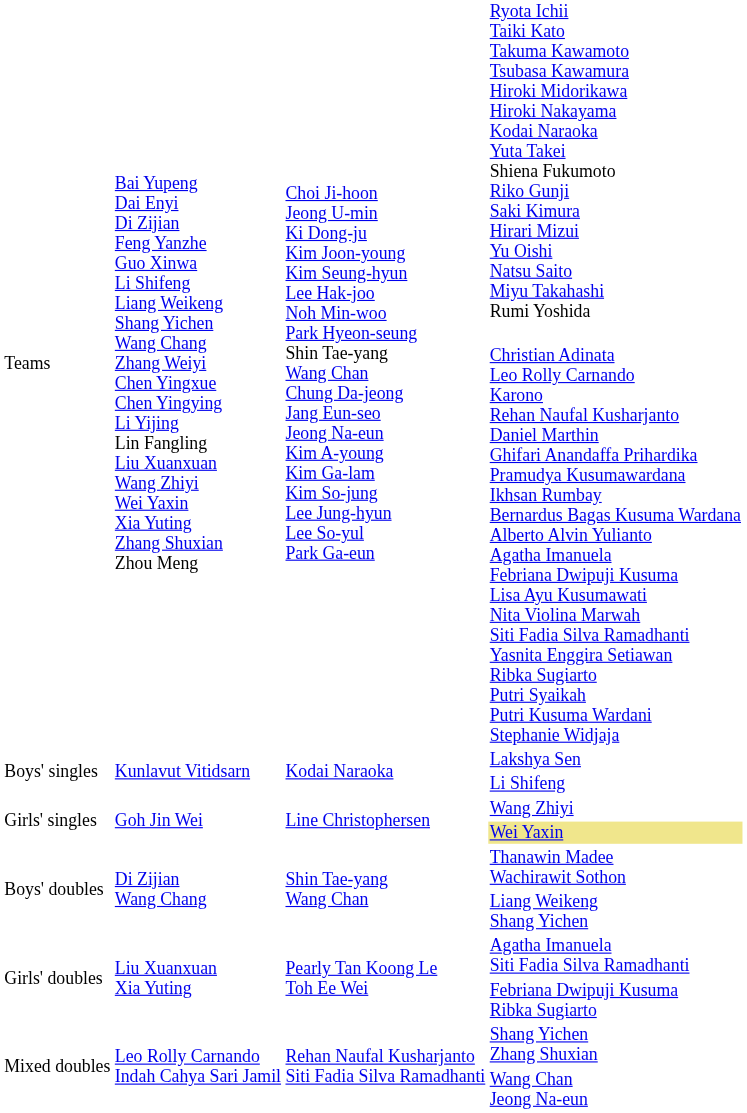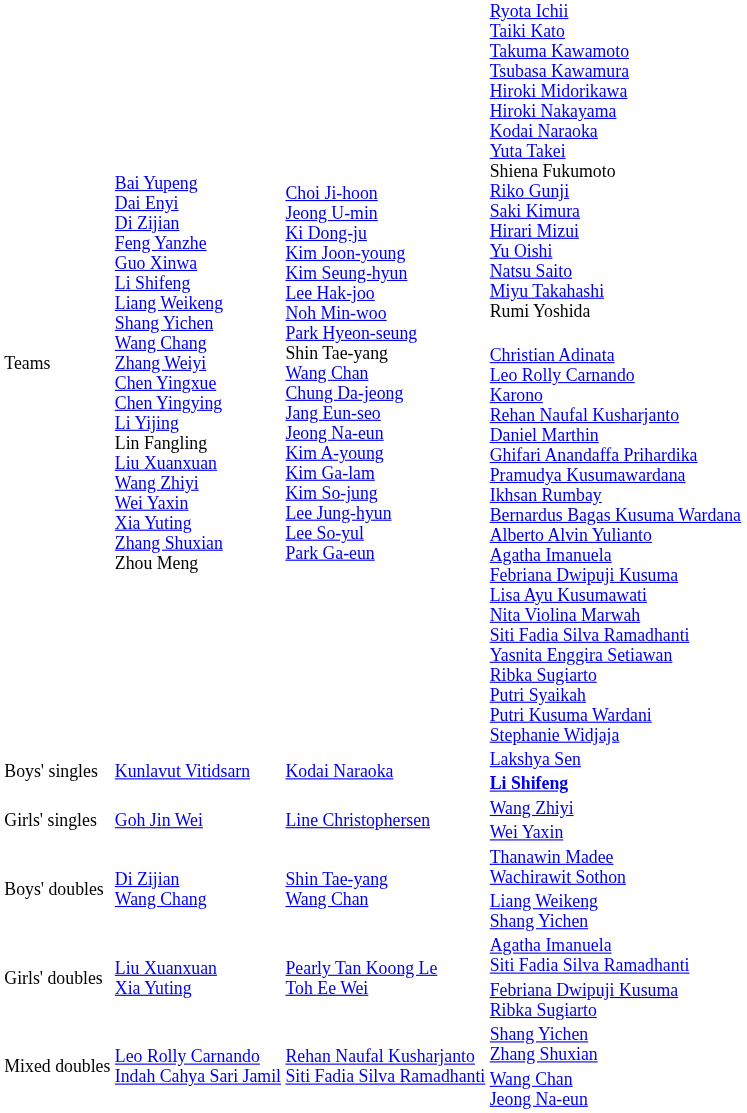(527, 783) normal -> (529, 783) bold
(526, 832) khaki background -> (526, 832) no background
